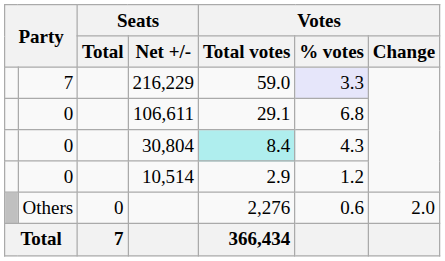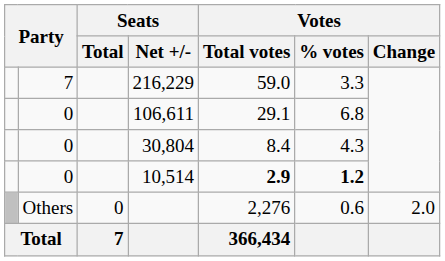(352, 83) lavender background -> (352, 83) no background
(278, 145) paleturquoise background -> (278, 145) no background
(278, 176) normal -> (278, 176) bold
(352, 176) normal -> (352, 176) bold
